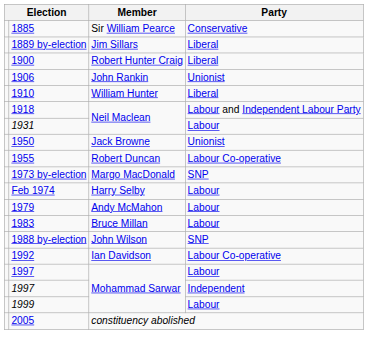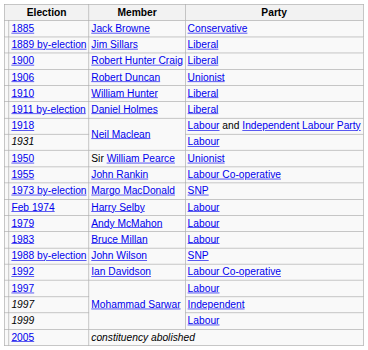(133, 28) Sir William Pearce -> (121, 28) Jack Browne
(120, 77) John Rankin -> (126, 77) Robert Duncan
+ row: (49, 110)
(121, 142) Jack Browne -> (133, 158) Sir William Pearce
(126, 158) Robert Duncan -> (120, 175) John Rankin
